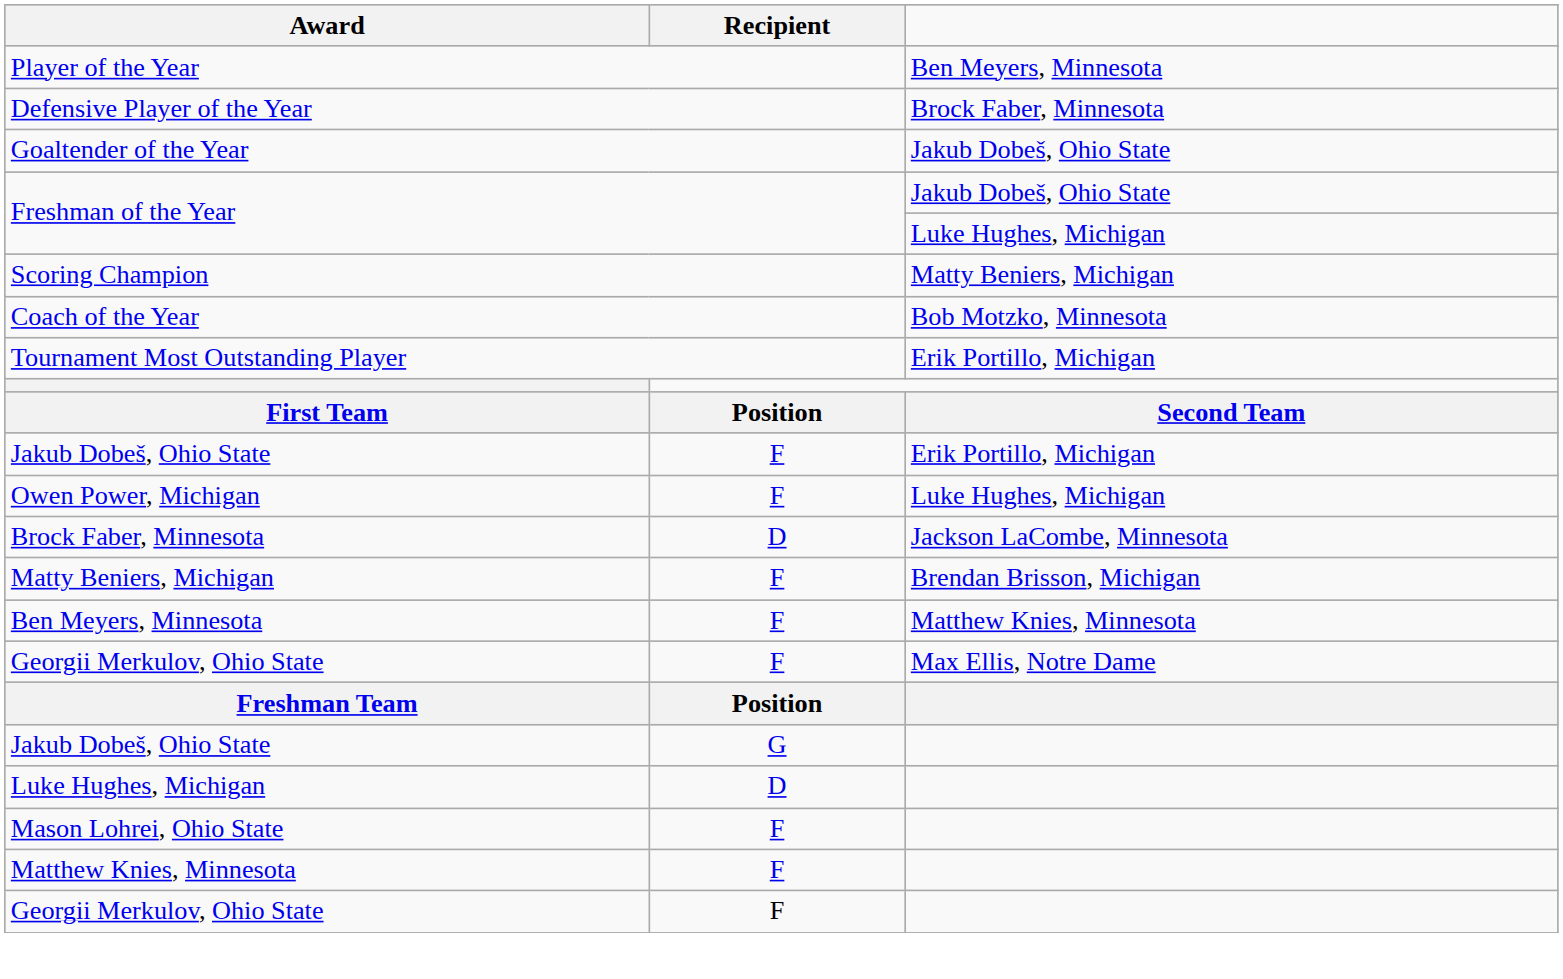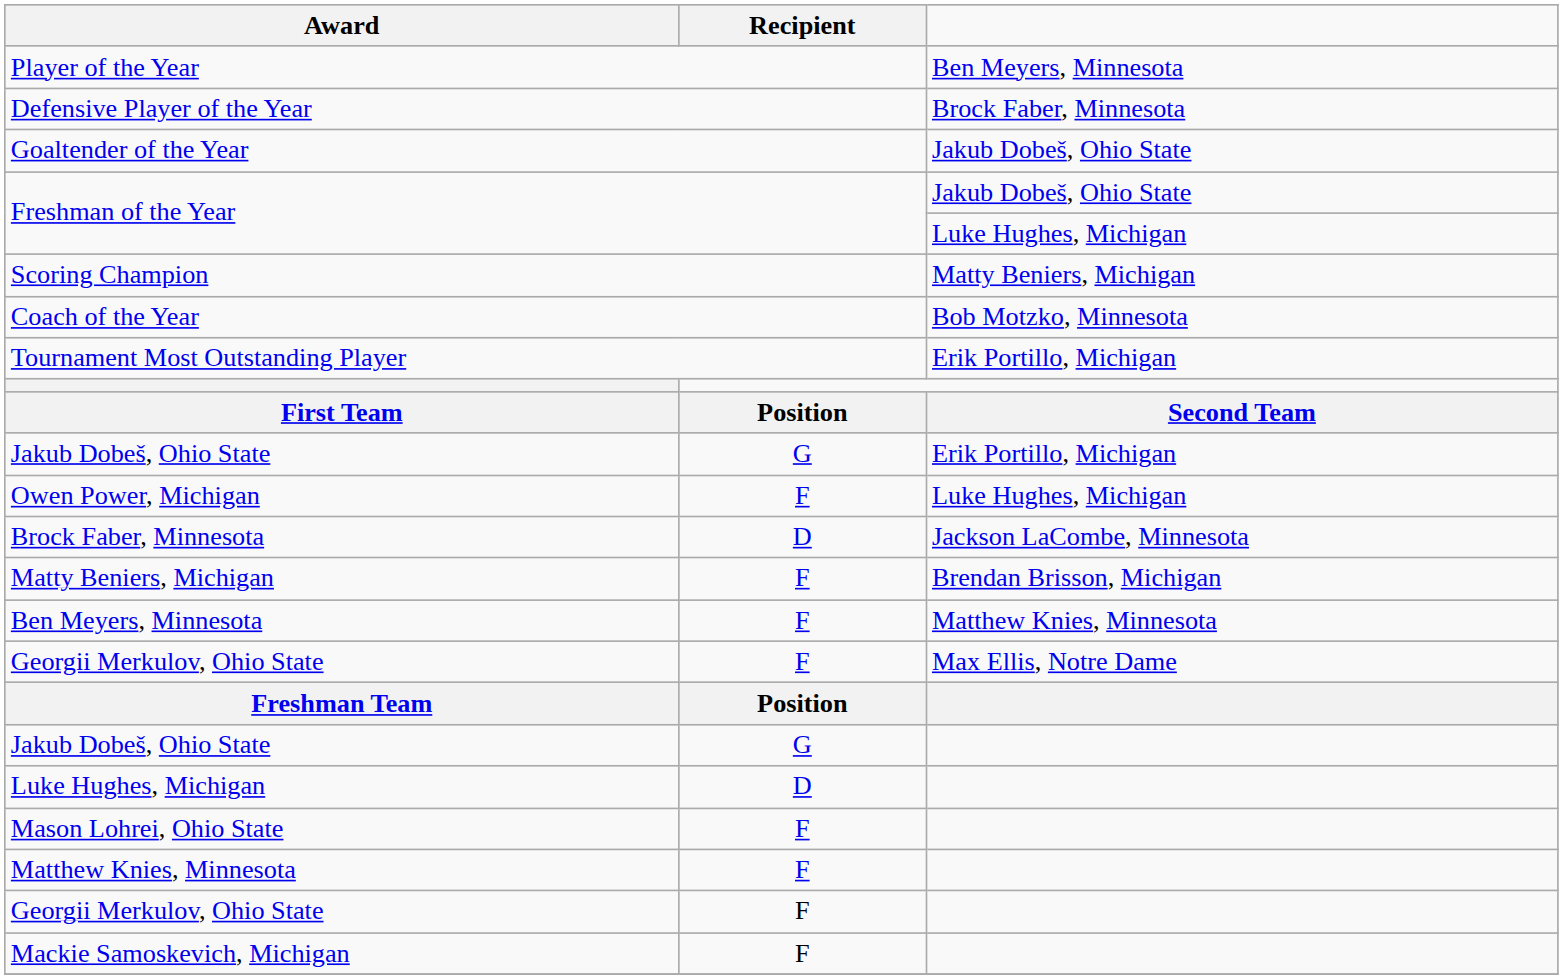(777, 453) F -> (802, 453) G
+ row: (180, 952)
